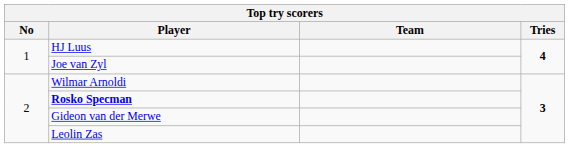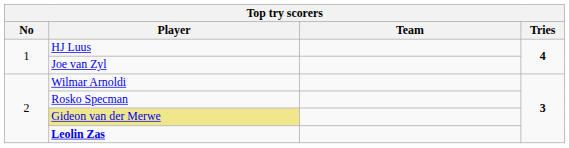(92, 99) bold -> (90, 99) normal
(106, 116) no background -> (106, 116) khaki background
(77, 134) normal -> (78, 134) bold
